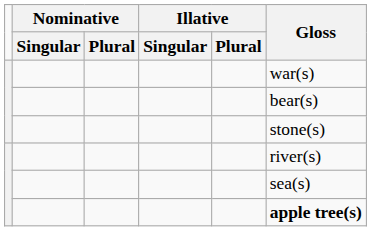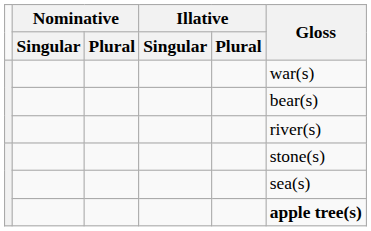(297, 128) stone(s) -> (295, 128) river(s)
(295, 156) river(s) -> (297, 156) stone(s)
